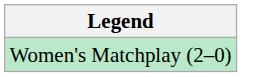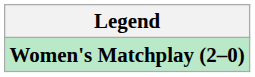(121, 54) normal -> (127, 54) bold
